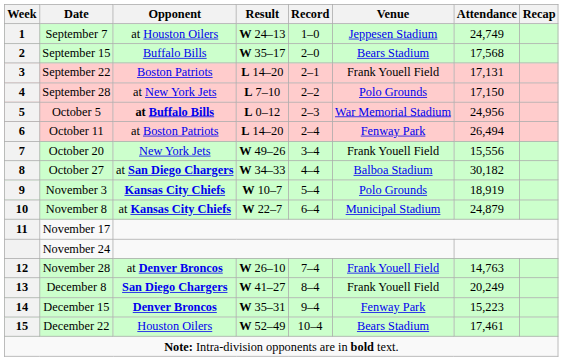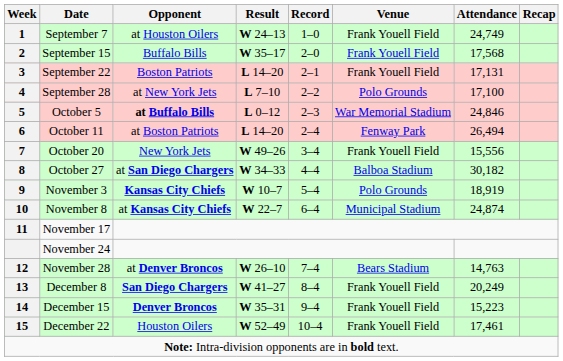(393, 33) Jeppesen Stadium -> (393, 33) Frank Youell Field
(393, 53) Bears Stadium -> (393, 53) Frank Youell Field
(487, 92) 17,150 -> (487, 92) 17,100
(487, 111) 24,956 -> (487, 111) 24,846
(487, 209) 24,879 -> (487, 209) 24,874
(393, 268) Frank Youell Field -> (393, 268) Bears Stadium
(393, 307) Fenway Park -> (393, 307) Frank Youell Field
(393, 326) Bears Stadium -> (393, 326) Frank Youell Field
